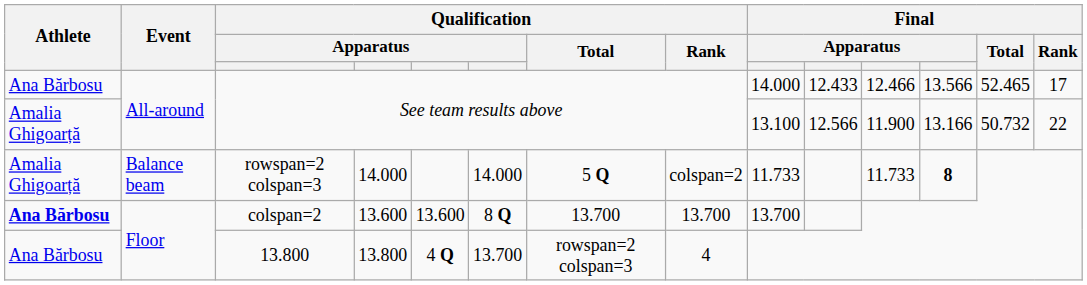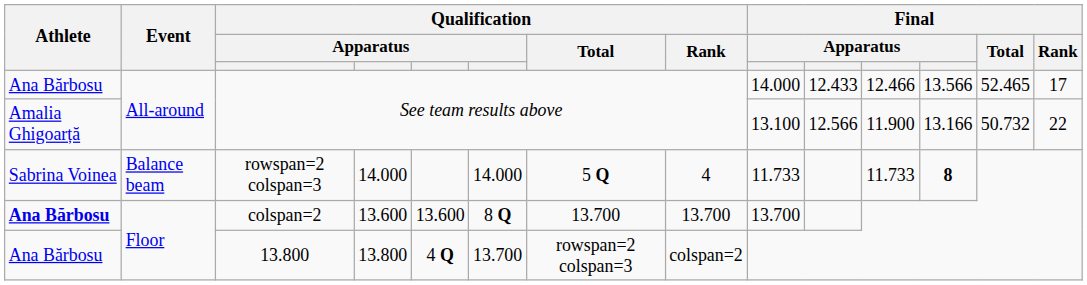(44, 175) Amalia Ghigoarță -> (63, 175) Sabrina Voinea
(706, 175) colspan=2 -> (706, 175) 4
(706, 255) 4 -> (706, 255) colspan=2
